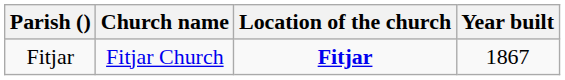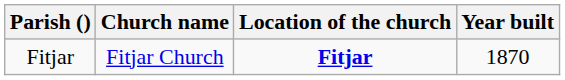(508, 56) 1867 -> (508, 56) 1870
